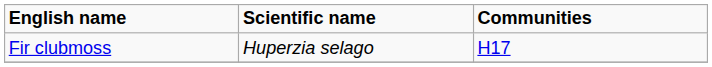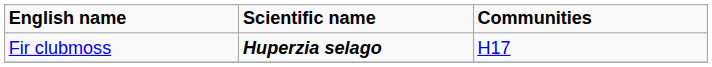(308, 47) normal -> (312, 47) bold
